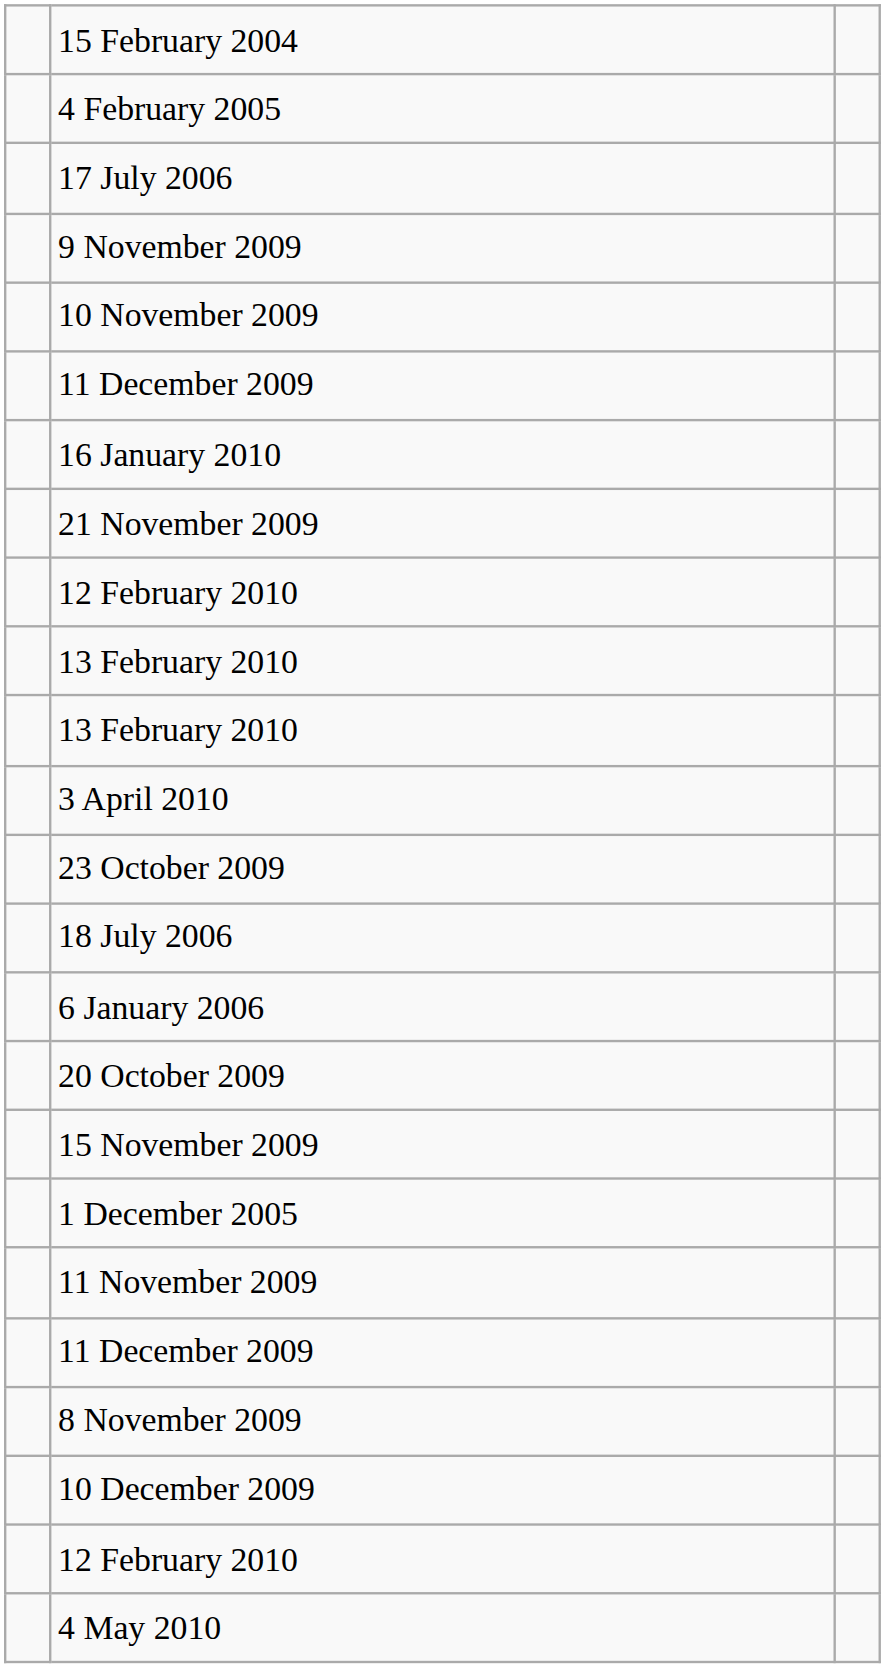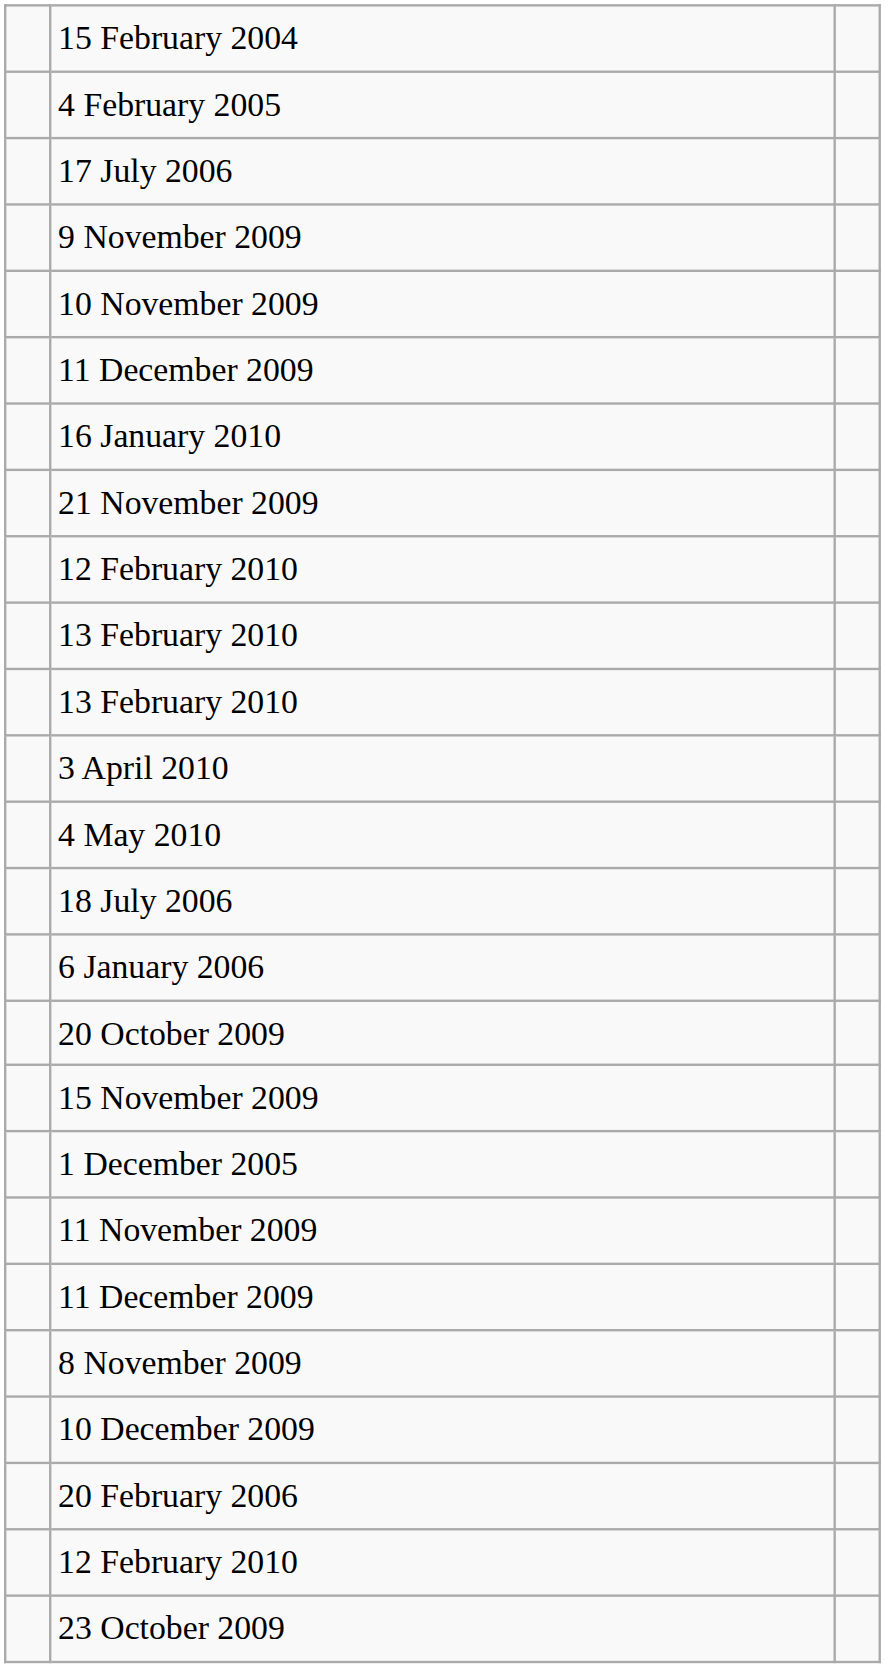rows swapped: (28, 869) <-> (28, 1628)
+ row: (28, 1497)
